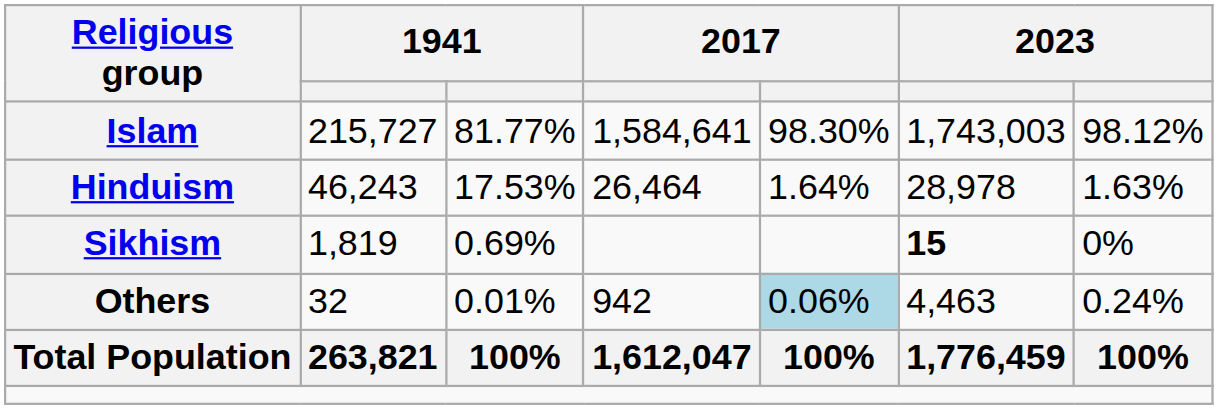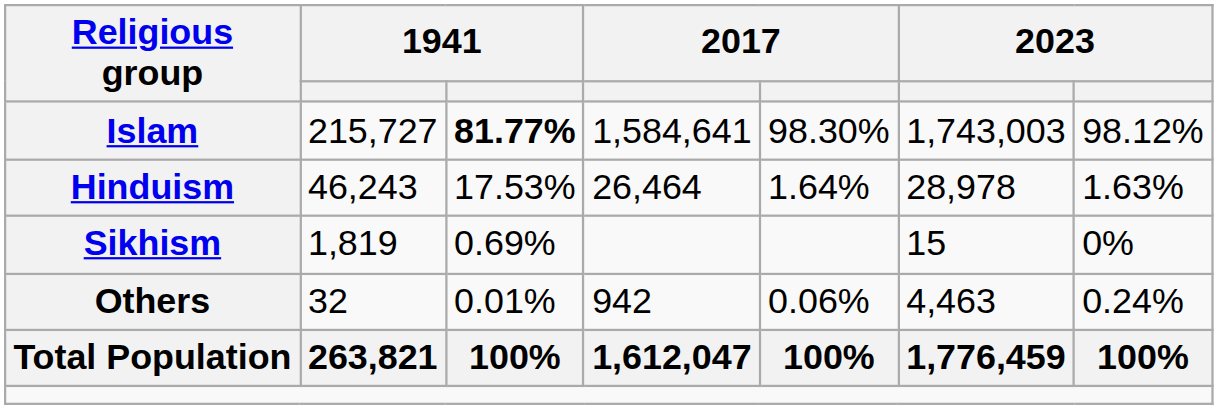(515, 130) normal -> (515, 130) bold
(926, 243) bold -> (926, 243) normal
(819, 300) lightblue background -> (819, 300) no background
